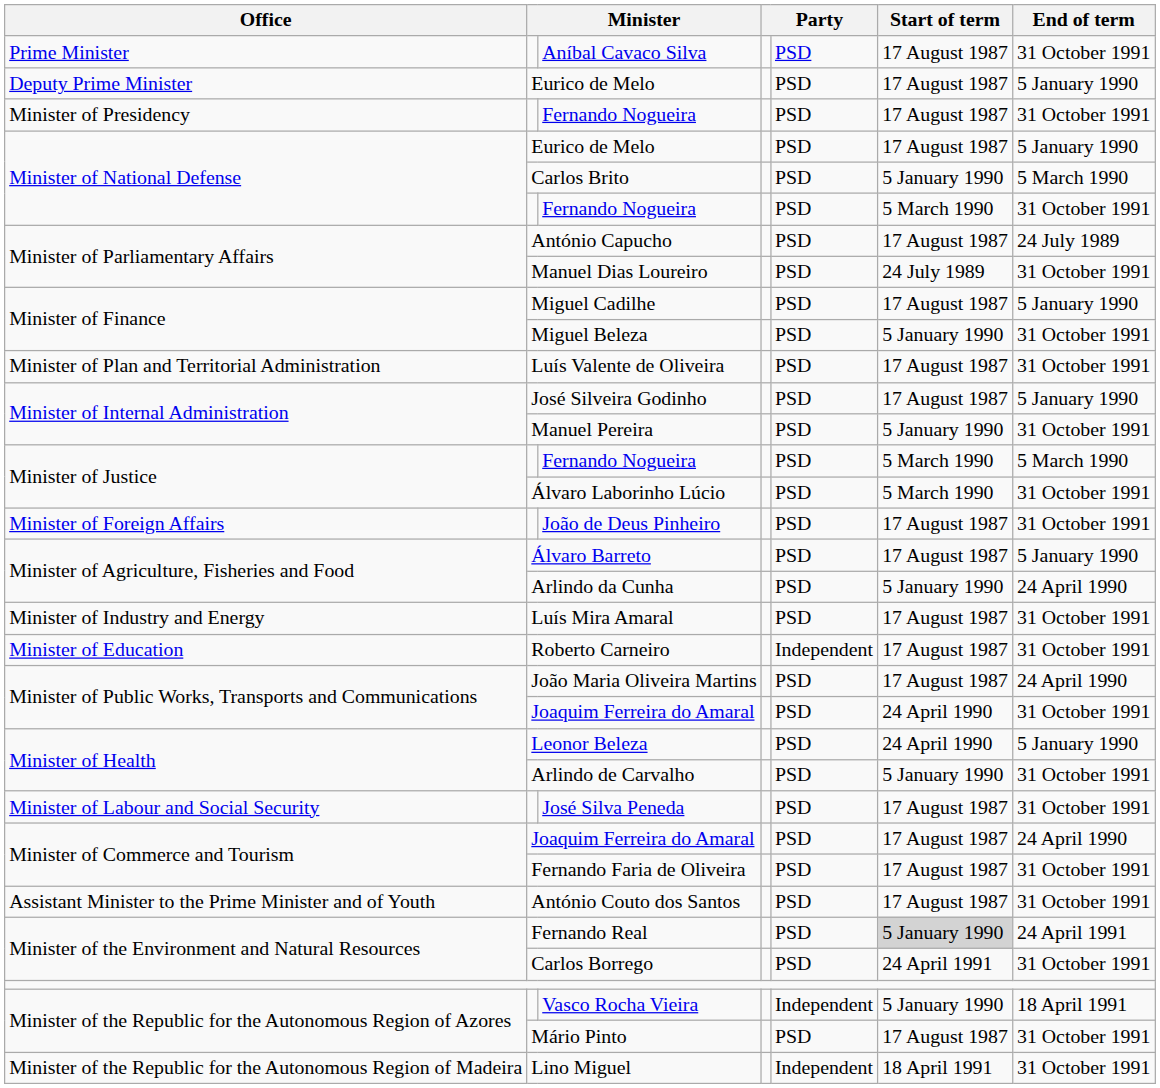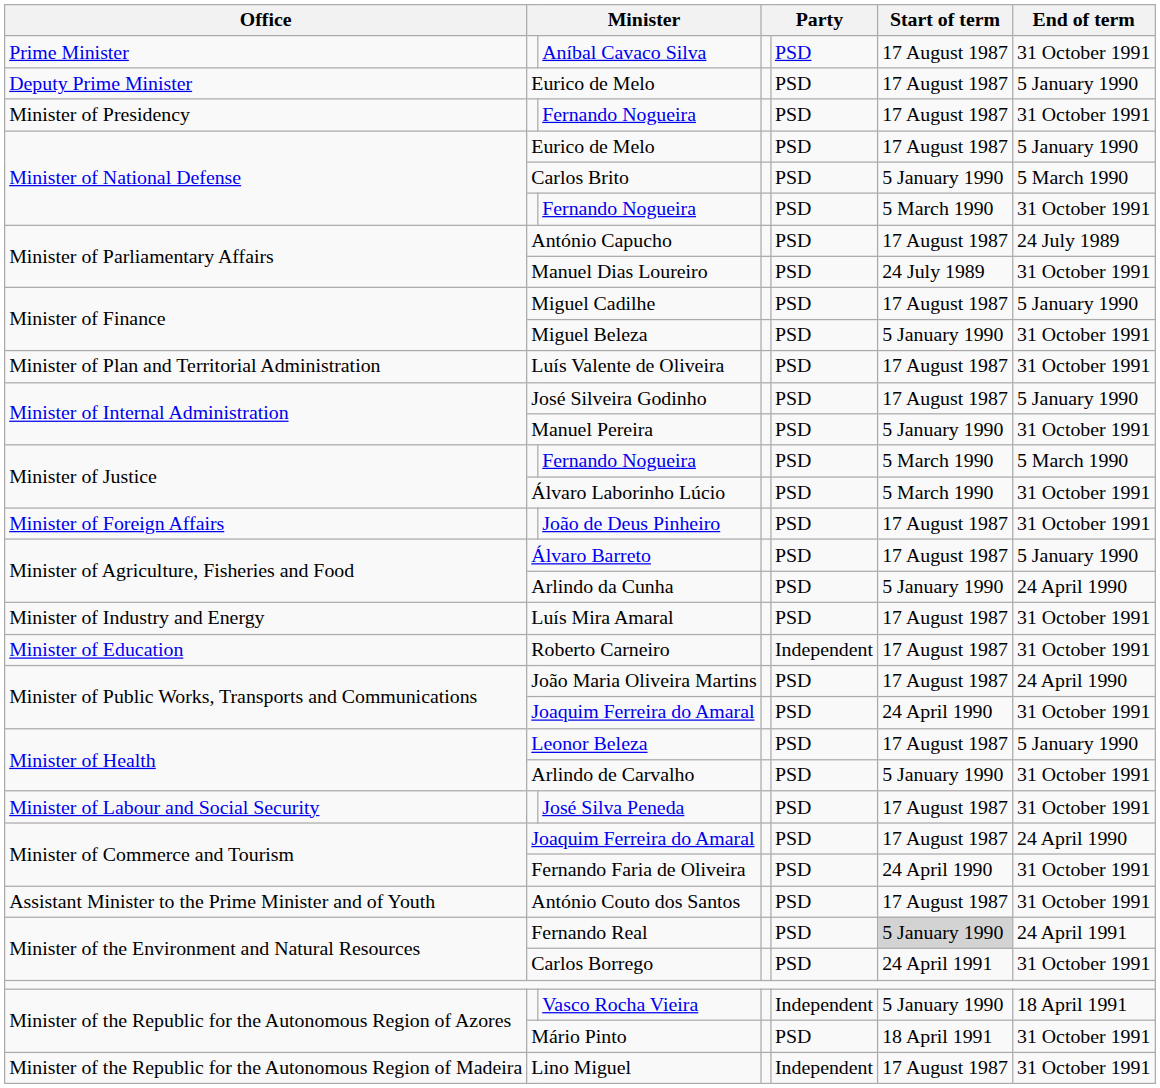(937, 743) 24 April 1990 -> (945, 743) 17 August 1987
(945, 869) 17 August 1987 -> (937, 869) 24 April 1990
(945, 1036) 17 August 1987 -> (937, 1036) 18 April 1991
(937, 1067) 18 April 1991 -> (945, 1067) 17 August 1987
